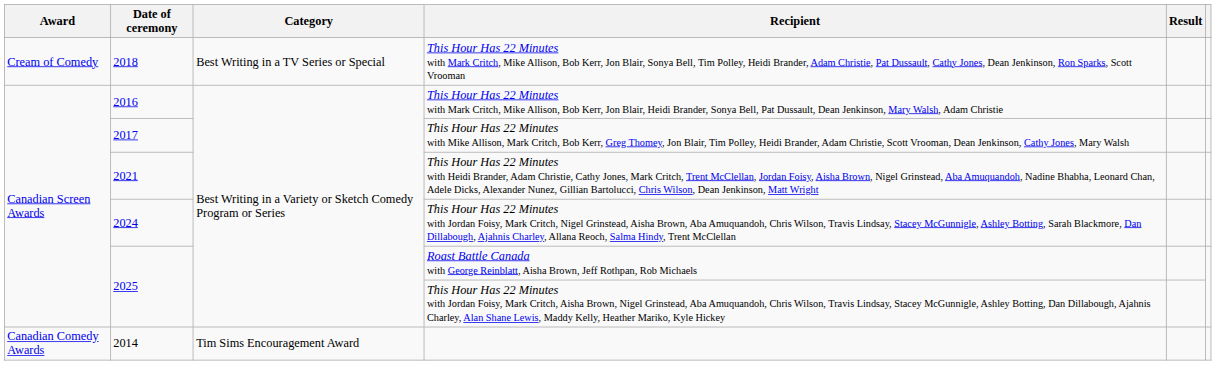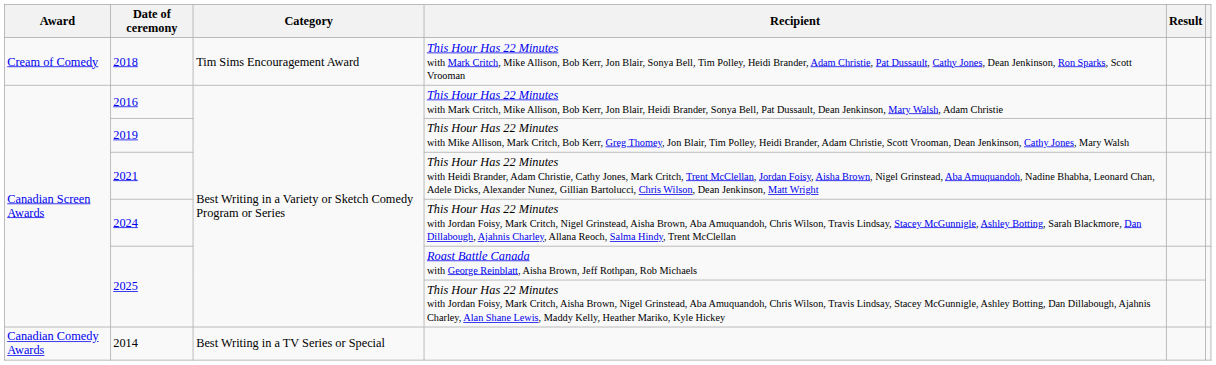(291, 61) Best Writing in a TV Series or Special -> (278, 61) Tim Sims Encouragement Award
(126, 135) 2017 -> (126, 135) 2019
(278, 343) Tim Sims Encouragement Award -> (291, 343) Best Writing in a TV Series or Special
